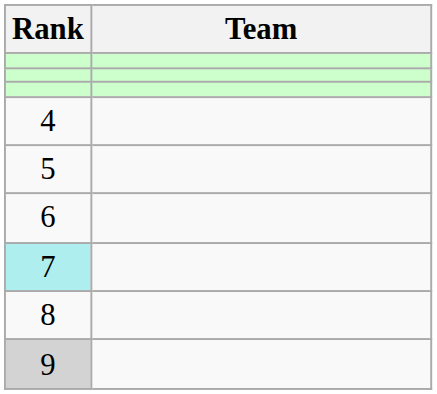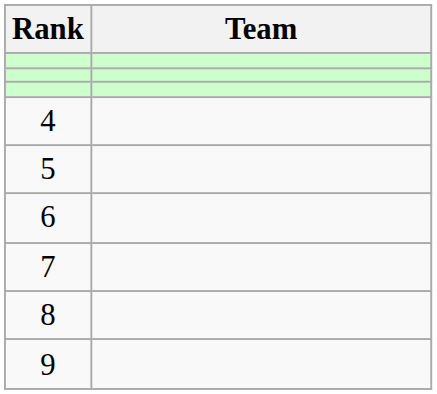(48, 266) paleturquoise background -> (48, 266) no background
(48, 363) lightgrey background -> (48, 363) no background
